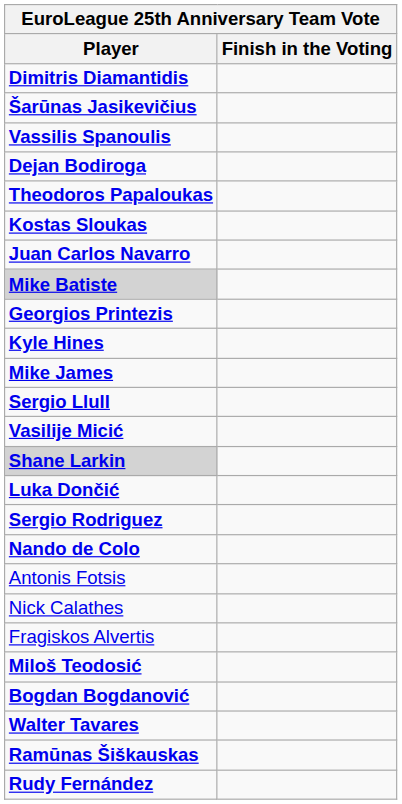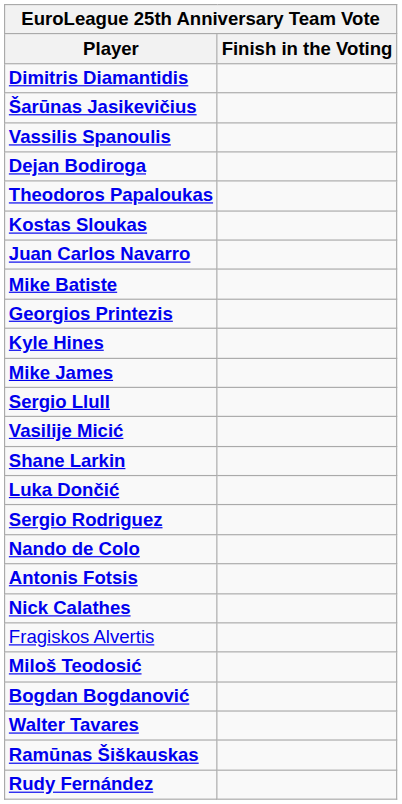(63, 284) lightgrey background -> (63, 284) no background
(67, 460) lightgrey background -> (67, 460) no background
(67, 578) normal -> (73, 578) bold
(66, 607) normal -> (70, 607) bold
